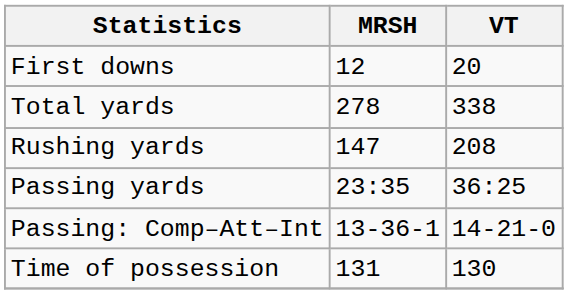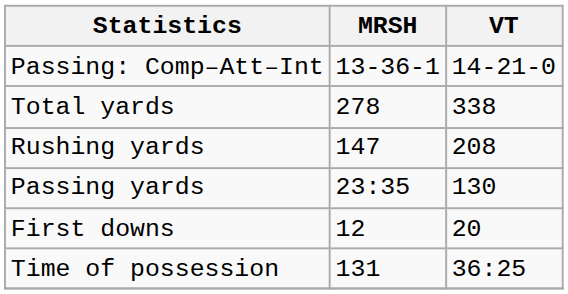rows swapped: (93, 66) <-> (167, 228)
(489, 188) 36:25 -> (474, 188) 130
(474, 269) 130 -> (489, 269) 36:25
